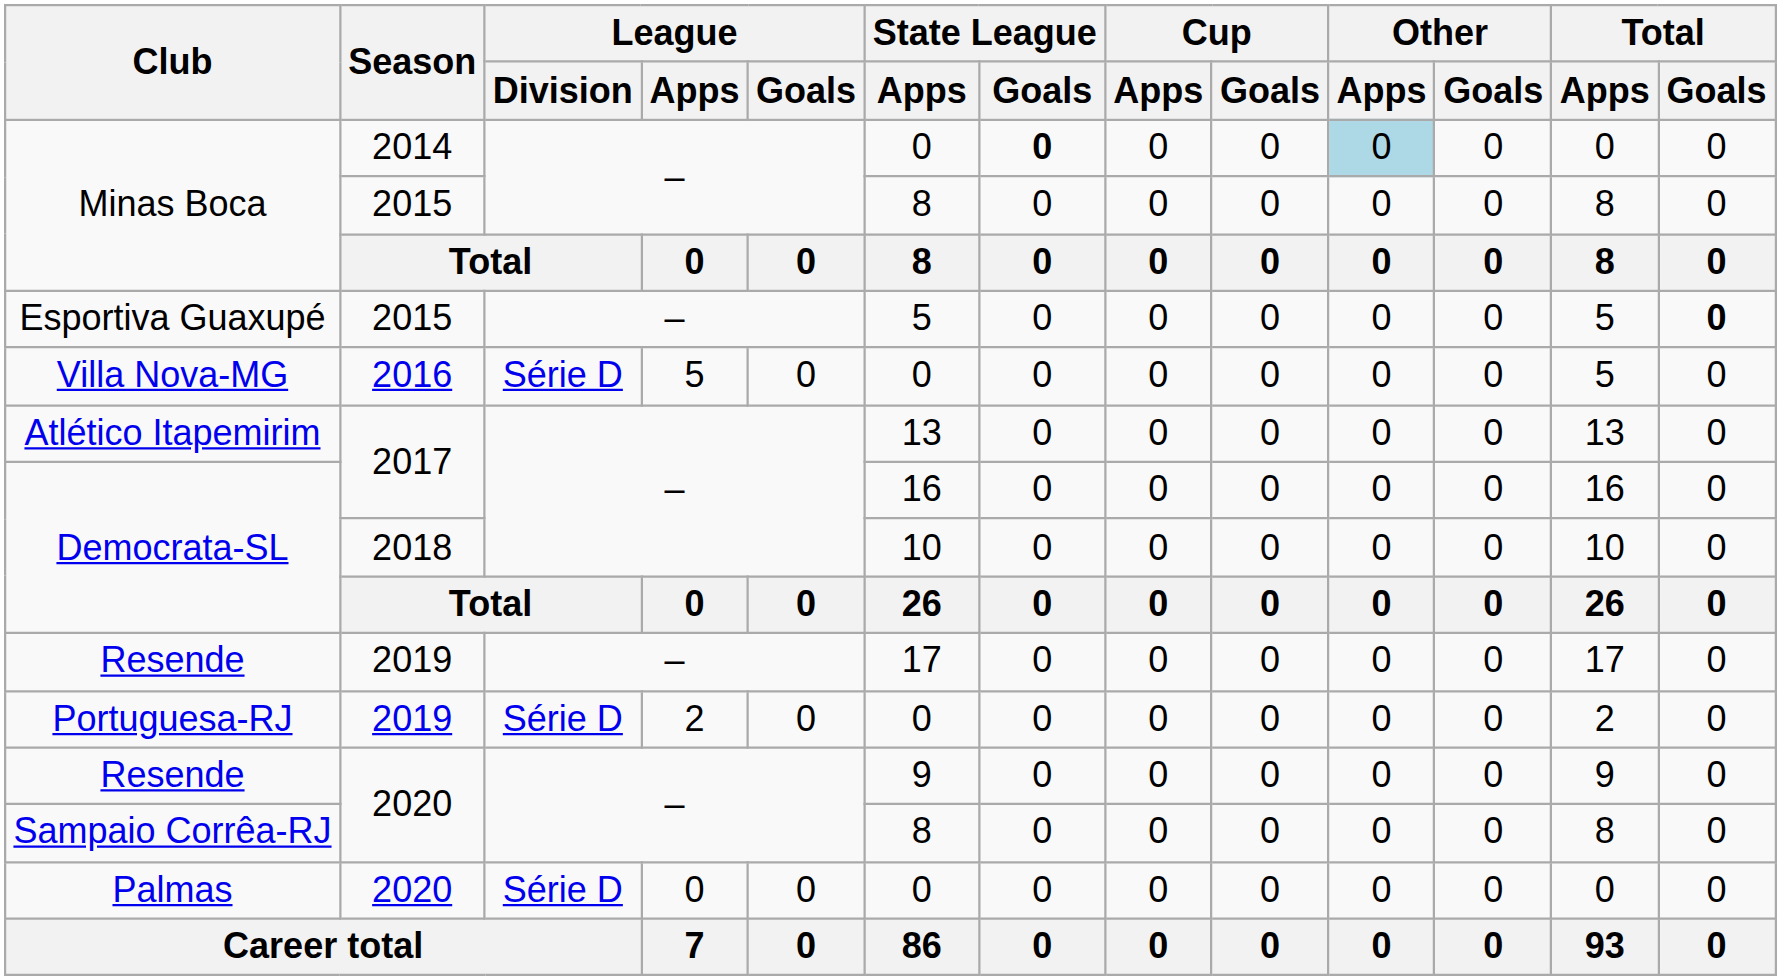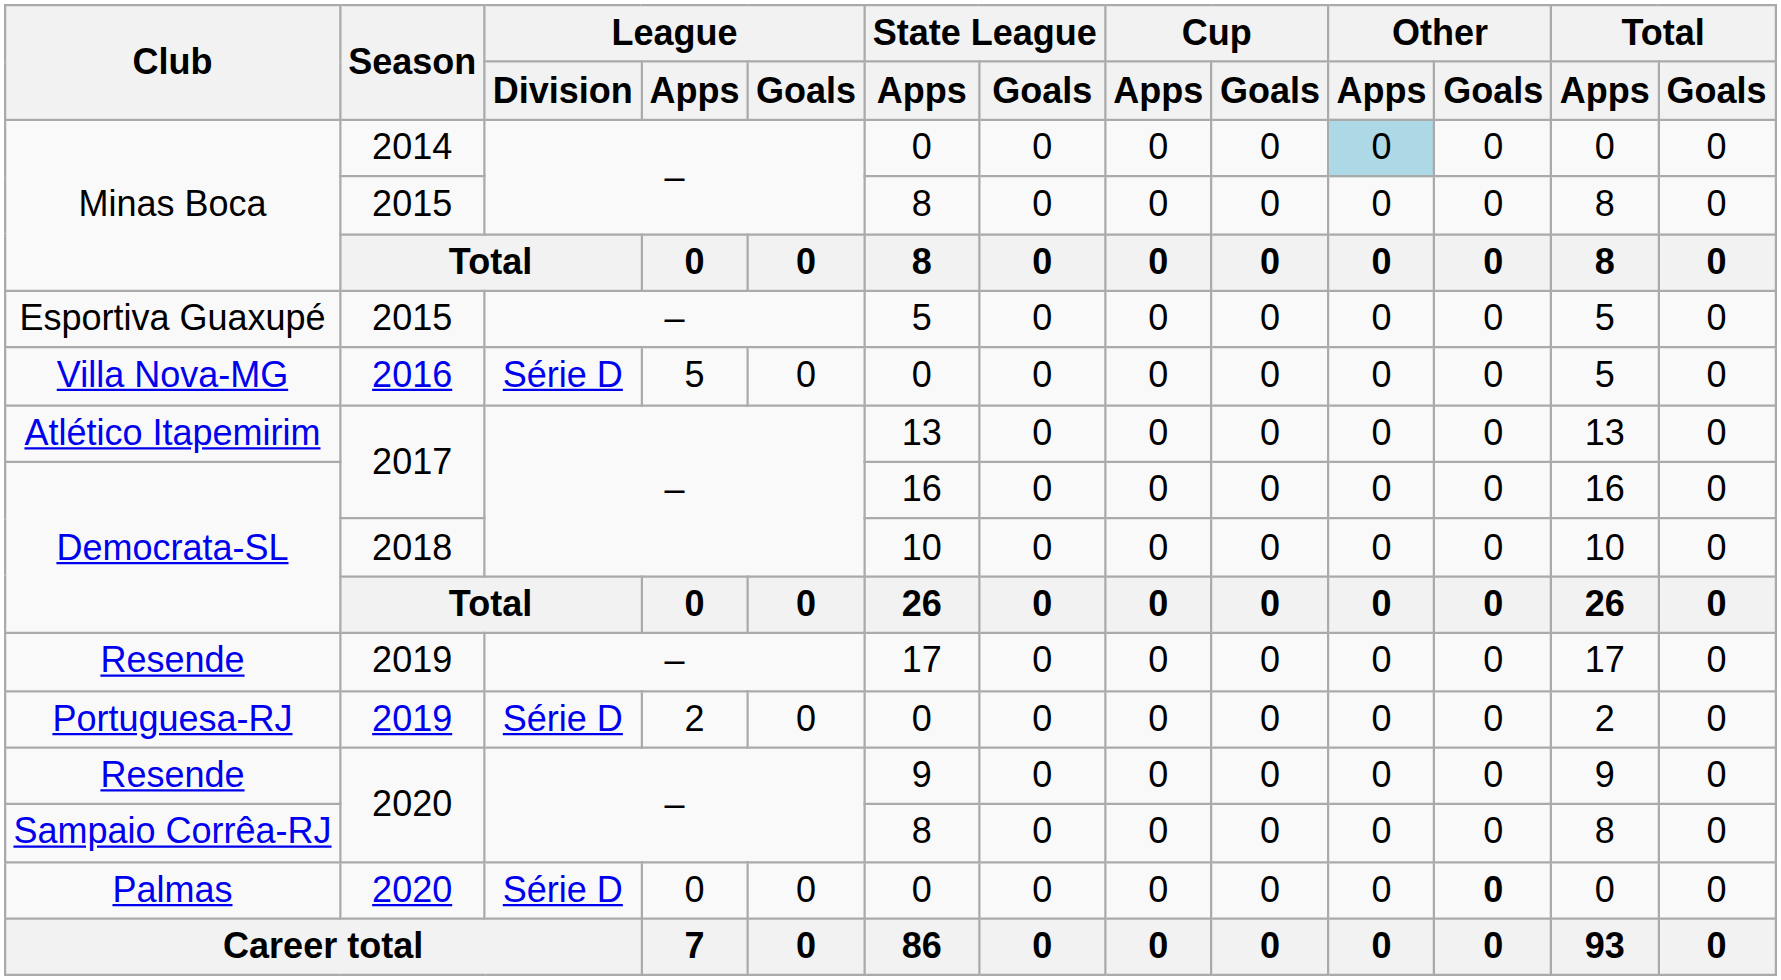(1042, 147) bold -> (1042, 147) normal
(1716, 318) bold -> (1716, 318) normal
(1493, 889) normal -> (1493, 889) bold
